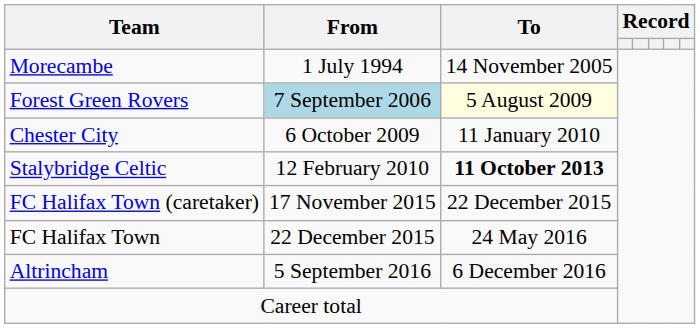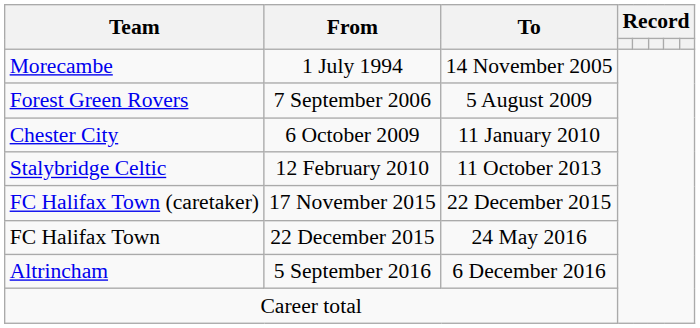(352, 100) lightblue background -> (352, 100) no background
(529, 100) lightyellow background -> (529, 100) no background
(529, 168) bold -> (529, 168) normal
